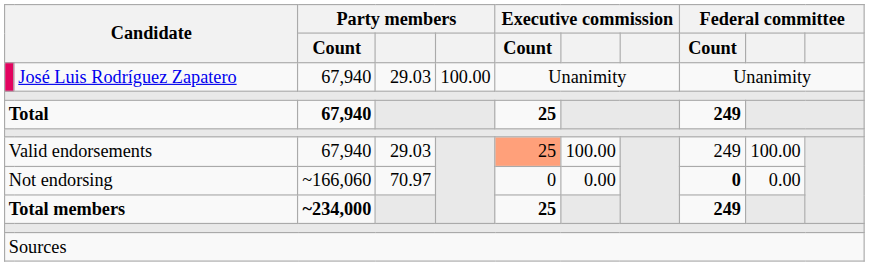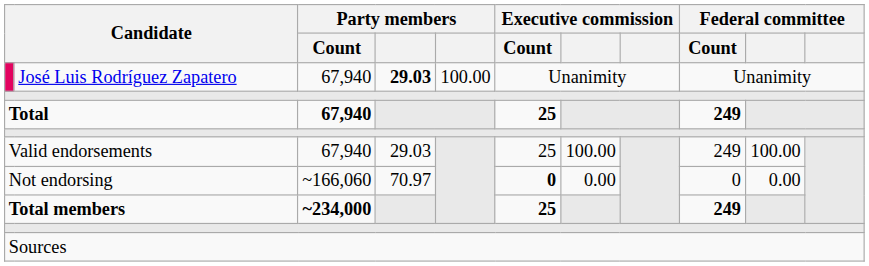(411, 76) normal -> (411, 76) bold
(547, 151) lightsalmon background -> (547, 151) no background
(552, 180) normal -> (552, 180) bold
(736, 180) bold -> (736, 180) normal
